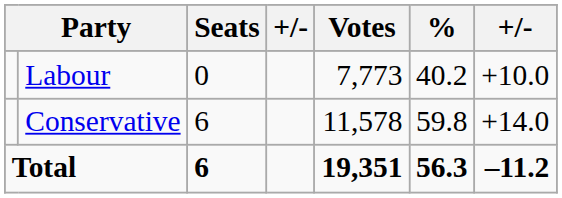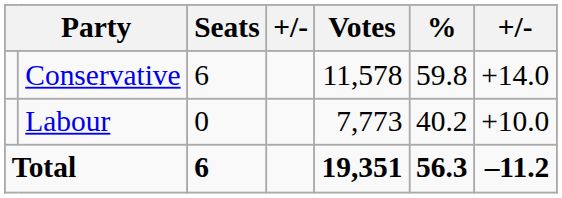rows swapped: (103, 121) <-> (68, 74)
